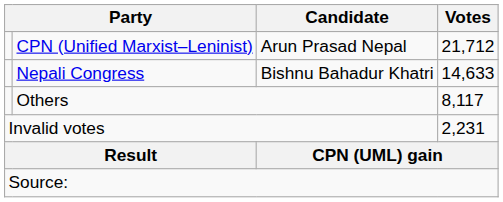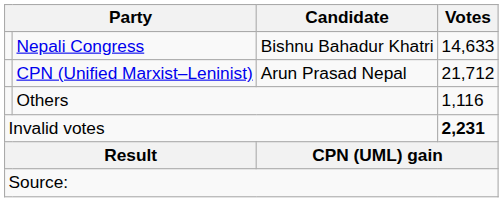rows swapped: (135, 45) <-> (80, 73)
(463, 100) 8,117 -> (463, 100) 1,116
(463, 127) normal -> (463, 127) bold
